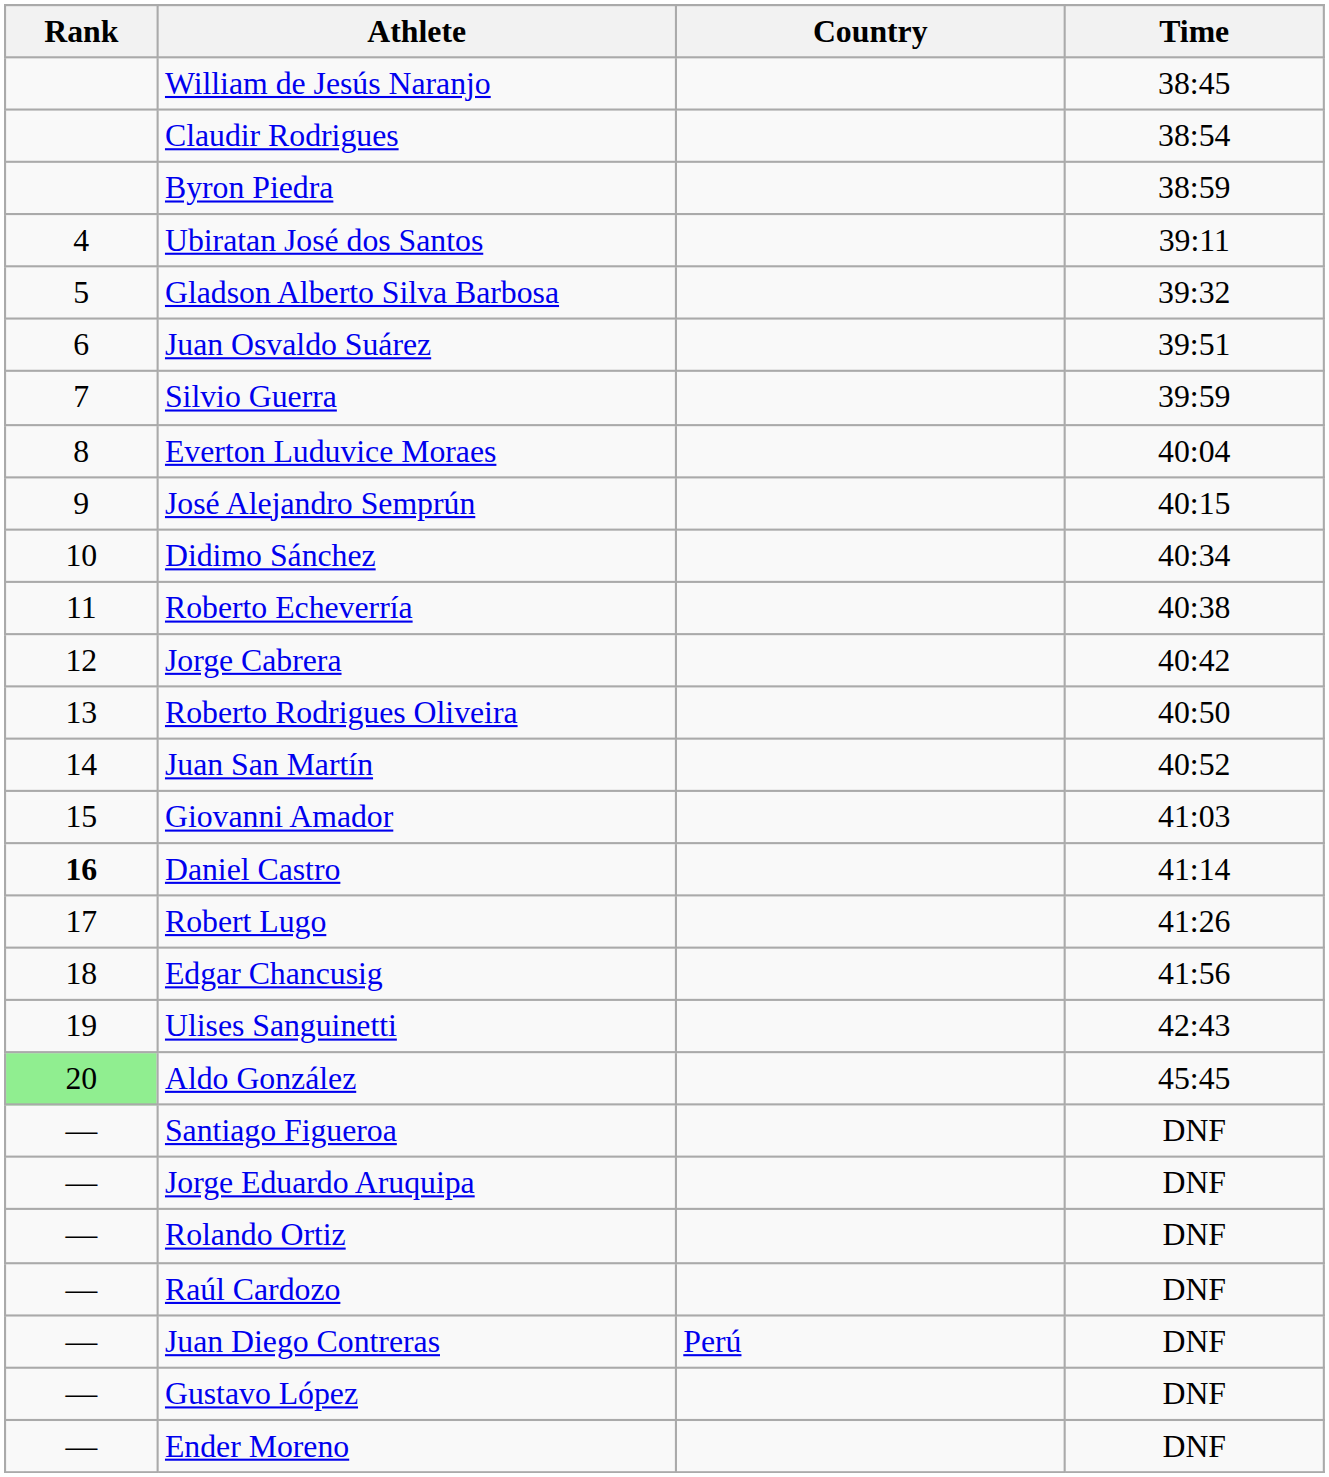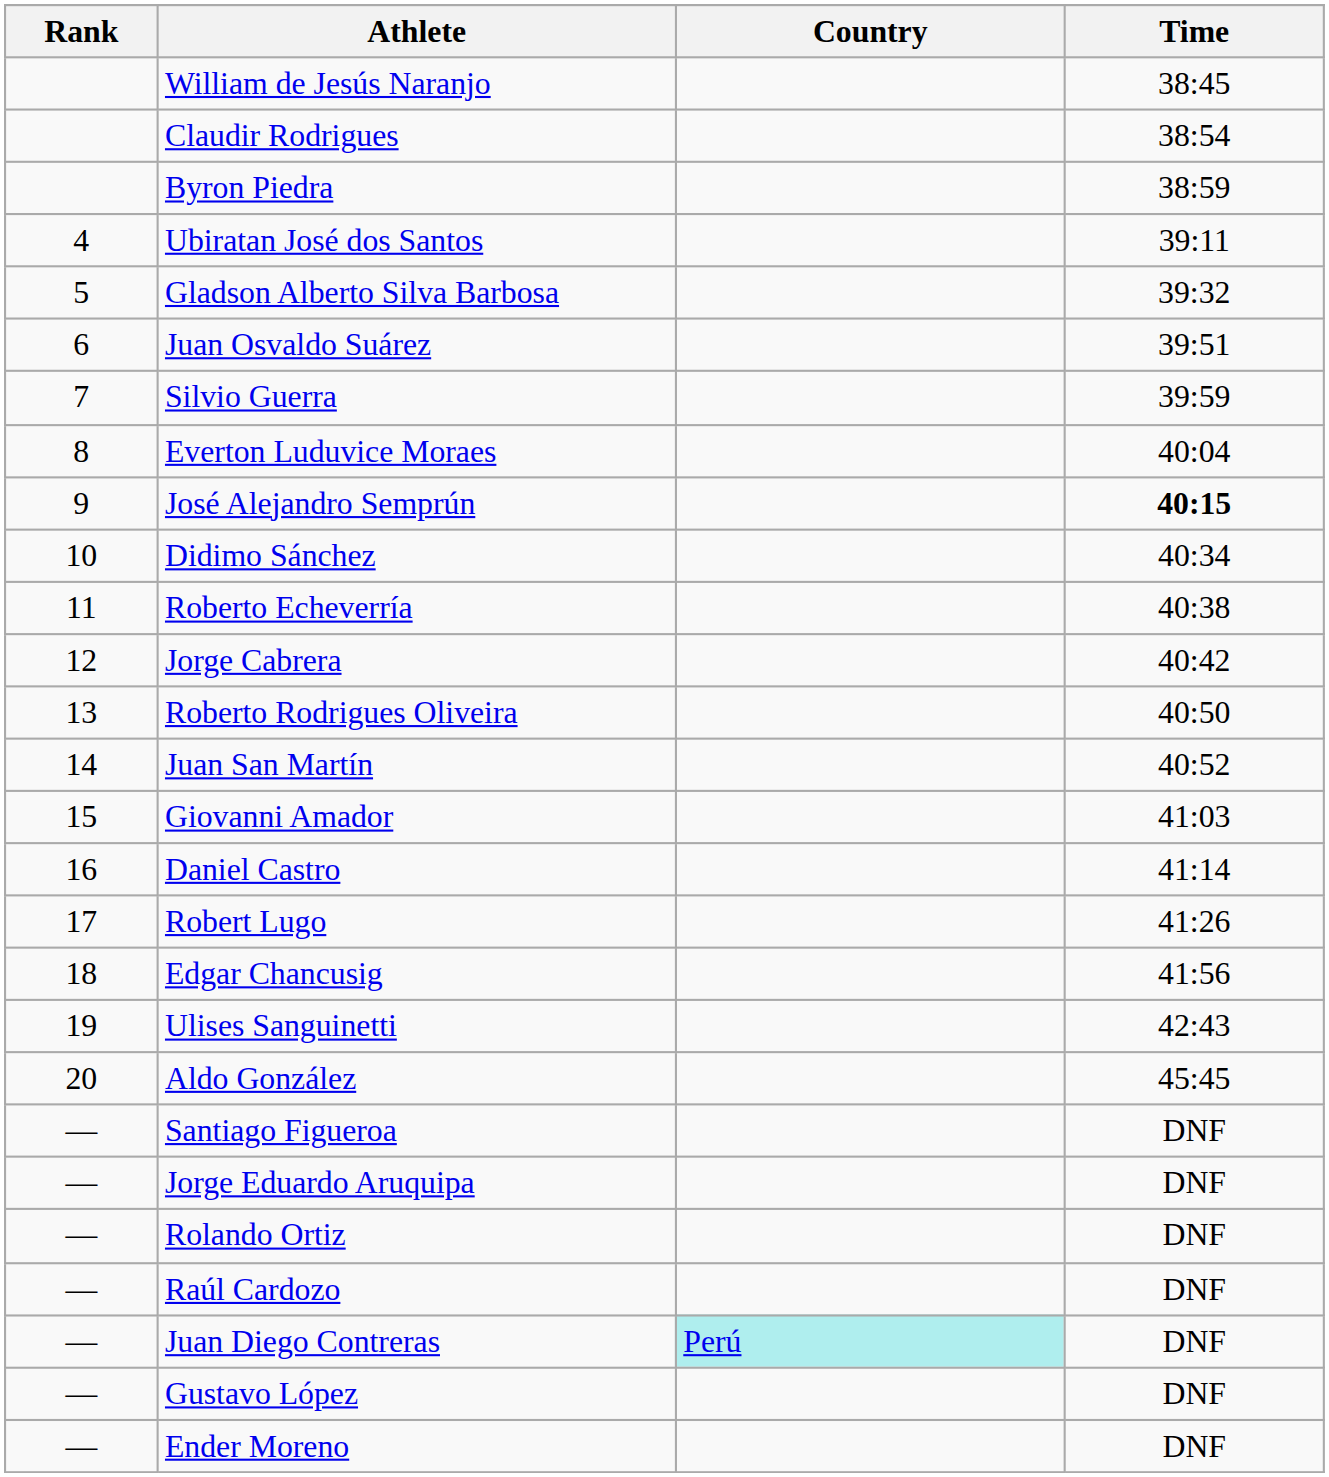(1194, 502) normal -> (1194, 502) bold
(81, 868) bold -> (81, 868) normal
(81, 1078) lightgreen background -> (81, 1078) no background
(712, 1340) no background -> (712, 1340) paleturquoise background
